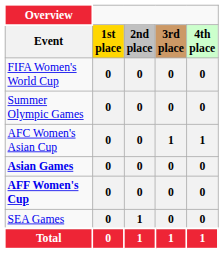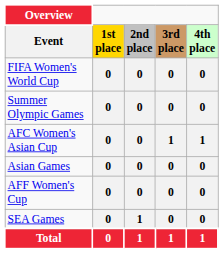(40, 166) bold -> (39, 166) normal
(43, 193) bold -> (41, 193) normal
